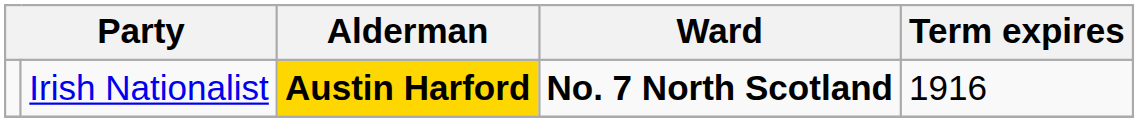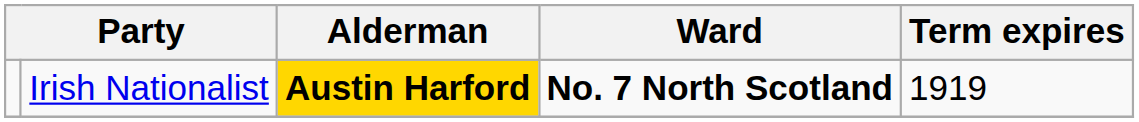(948, 87) 1916 -> (948, 87) 1919
